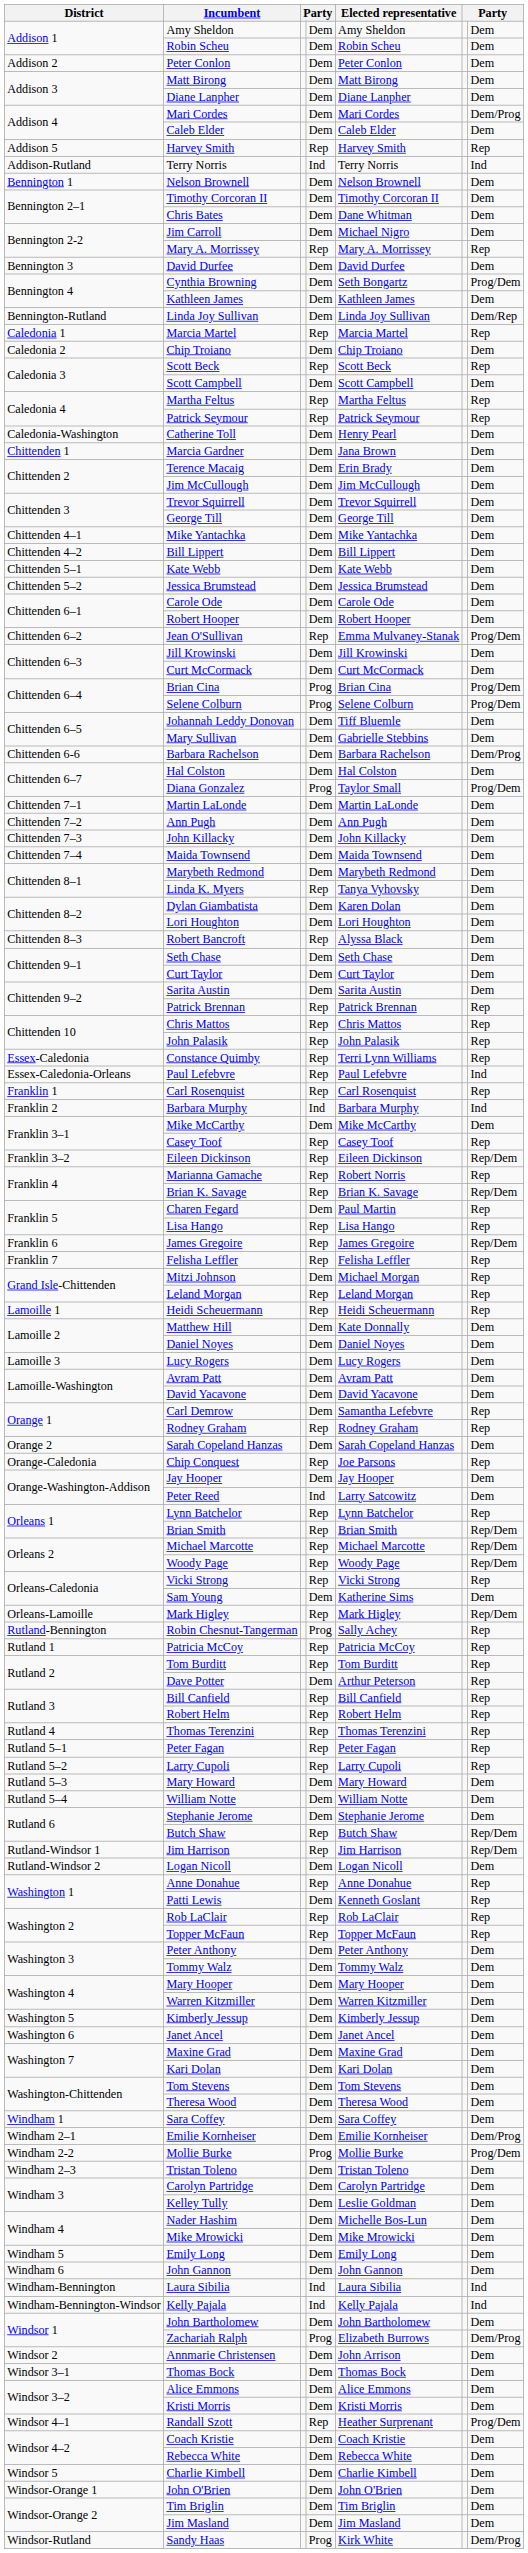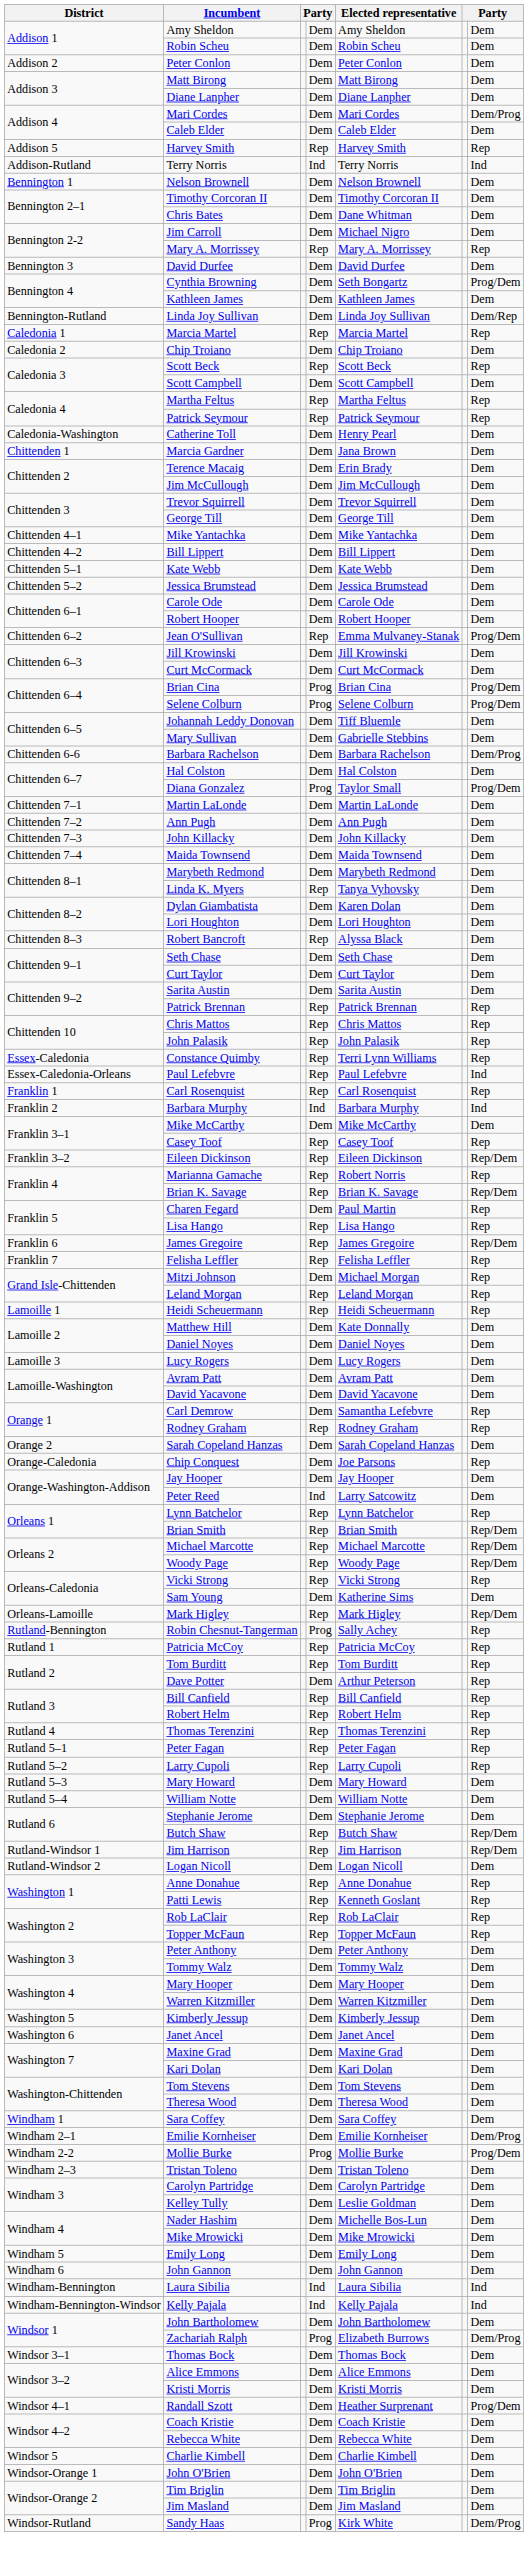(319, 1462) Rep -> (321, 1462) Dem
(321, 1900) Dem -> (319, 1900) Rep
- row: (221, 2355)
(319, 2422) Rep -> (321, 2405) Dem
